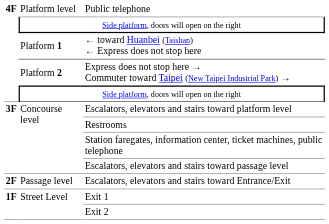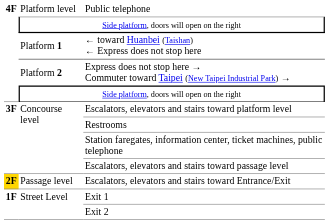(11, 181) no background -> (11, 181) gold background
